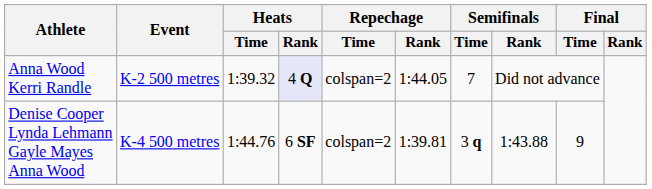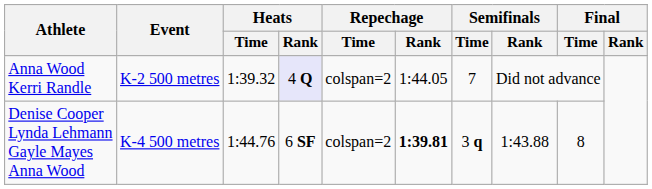(423, 142) normal -> (423, 142) bold
(580, 142) 9 -> (581, 142) 8
